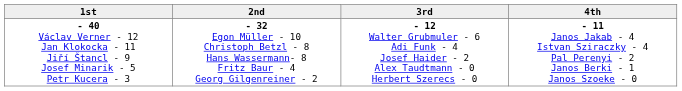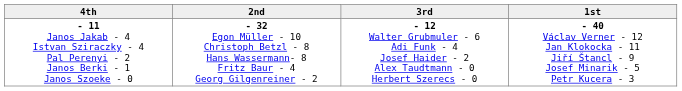columns swapped: (88, 11) <-> (593, 11)
